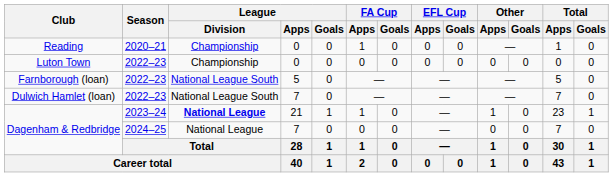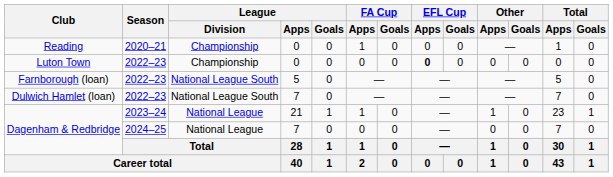(427, 63) normal -> (427, 63) bold
(225, 113) bold -> (225, 113) normal
